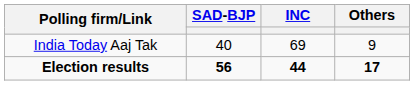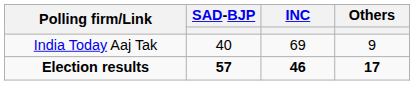(224, 68) 56 -> (224, 68) 57
(298, 68) 44 -> (298, 68) 46
